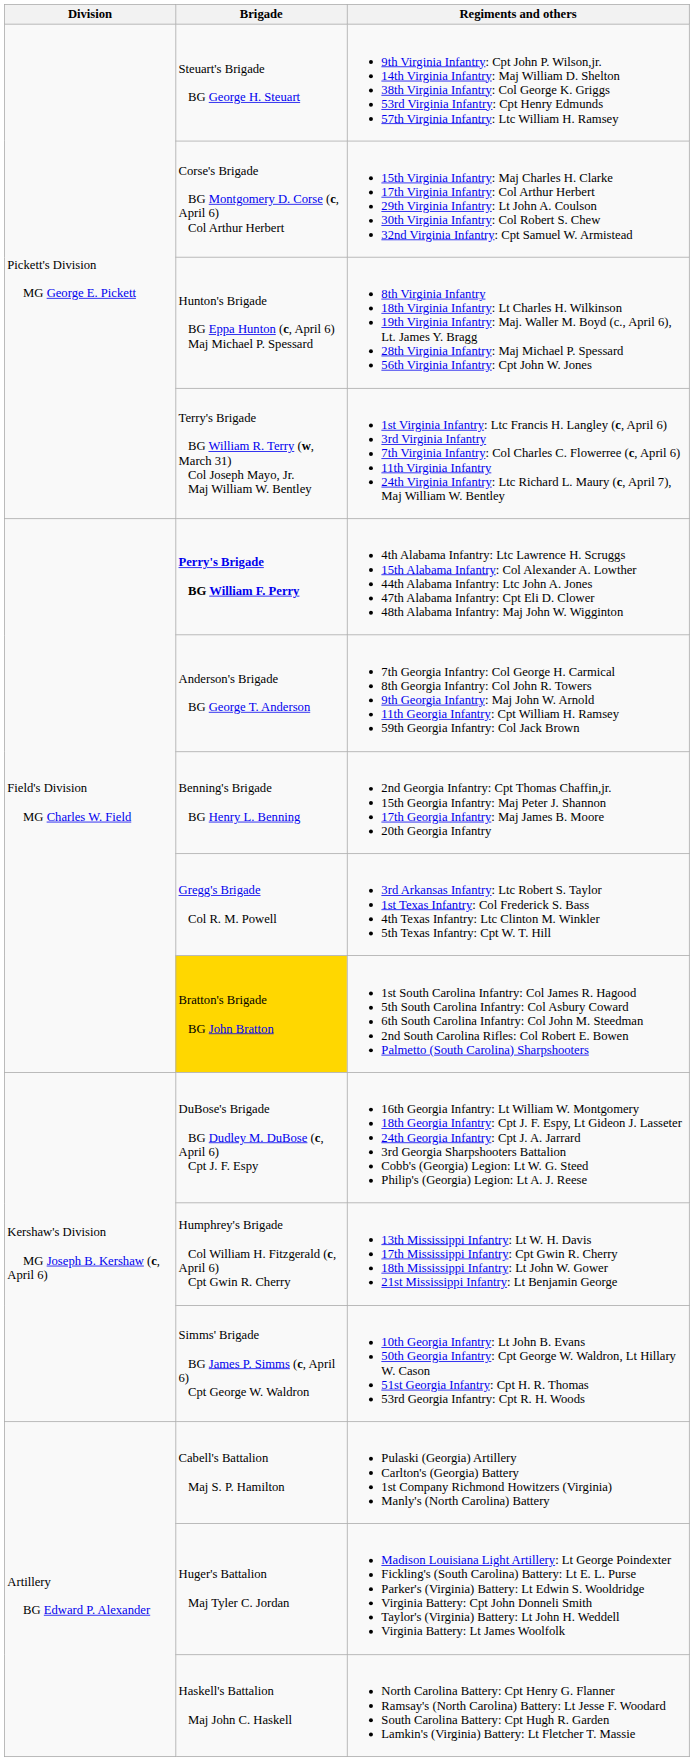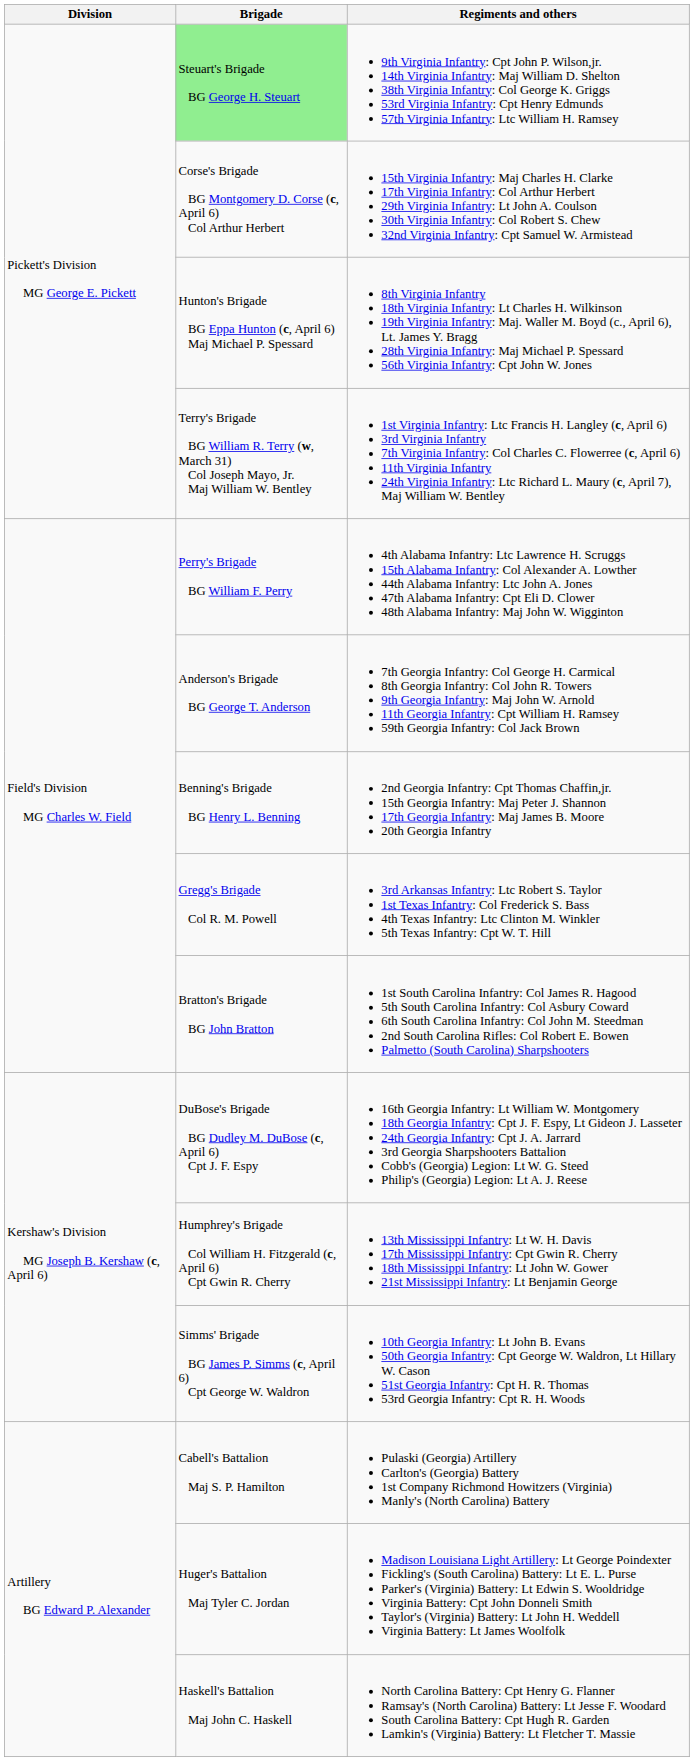(239, 82) no background -> (239, 82) lightgreen background
(239, 576) bold -> (235, 576) normal
(226, 1014) gold background -> (226, 1014) no background
